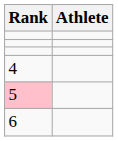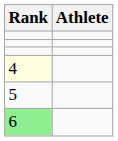(13, 68) no background -> (13, 68) lightyellow background
(13, 95) pink background -> (13, 95) no background
(13, 122) no background -> (13, 122) lightgreen background
